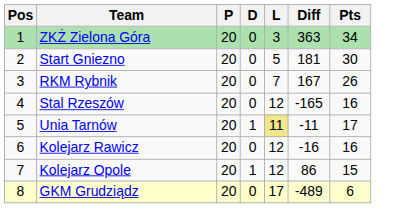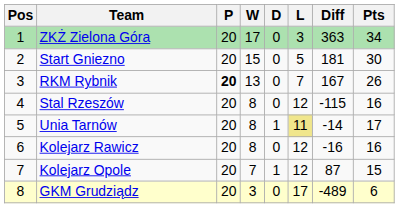+ column: (253, 15)
(229, 81) normal -> (229, 81) bold
(309, 103) -165 -> (333, 103) -115
(309, 125) -11 -> (333, 125) -14
(309, 170) 86 -> (333, 170) 87
